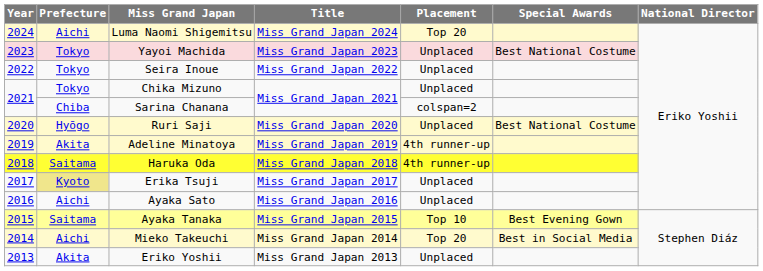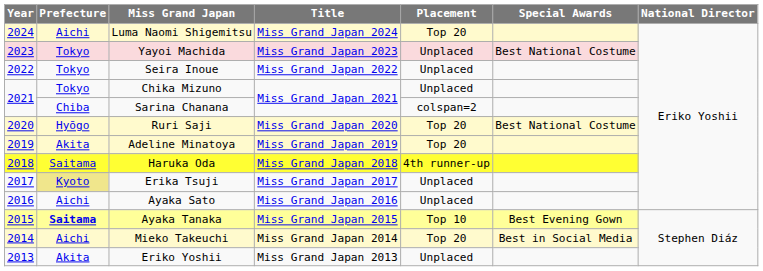(446, 126) Unplaced -> (446, 126) Top 20
(446, 144) 4th runner-up -> (446, 144) Top 20
(73, 219) normal -> (73, 219) bold
